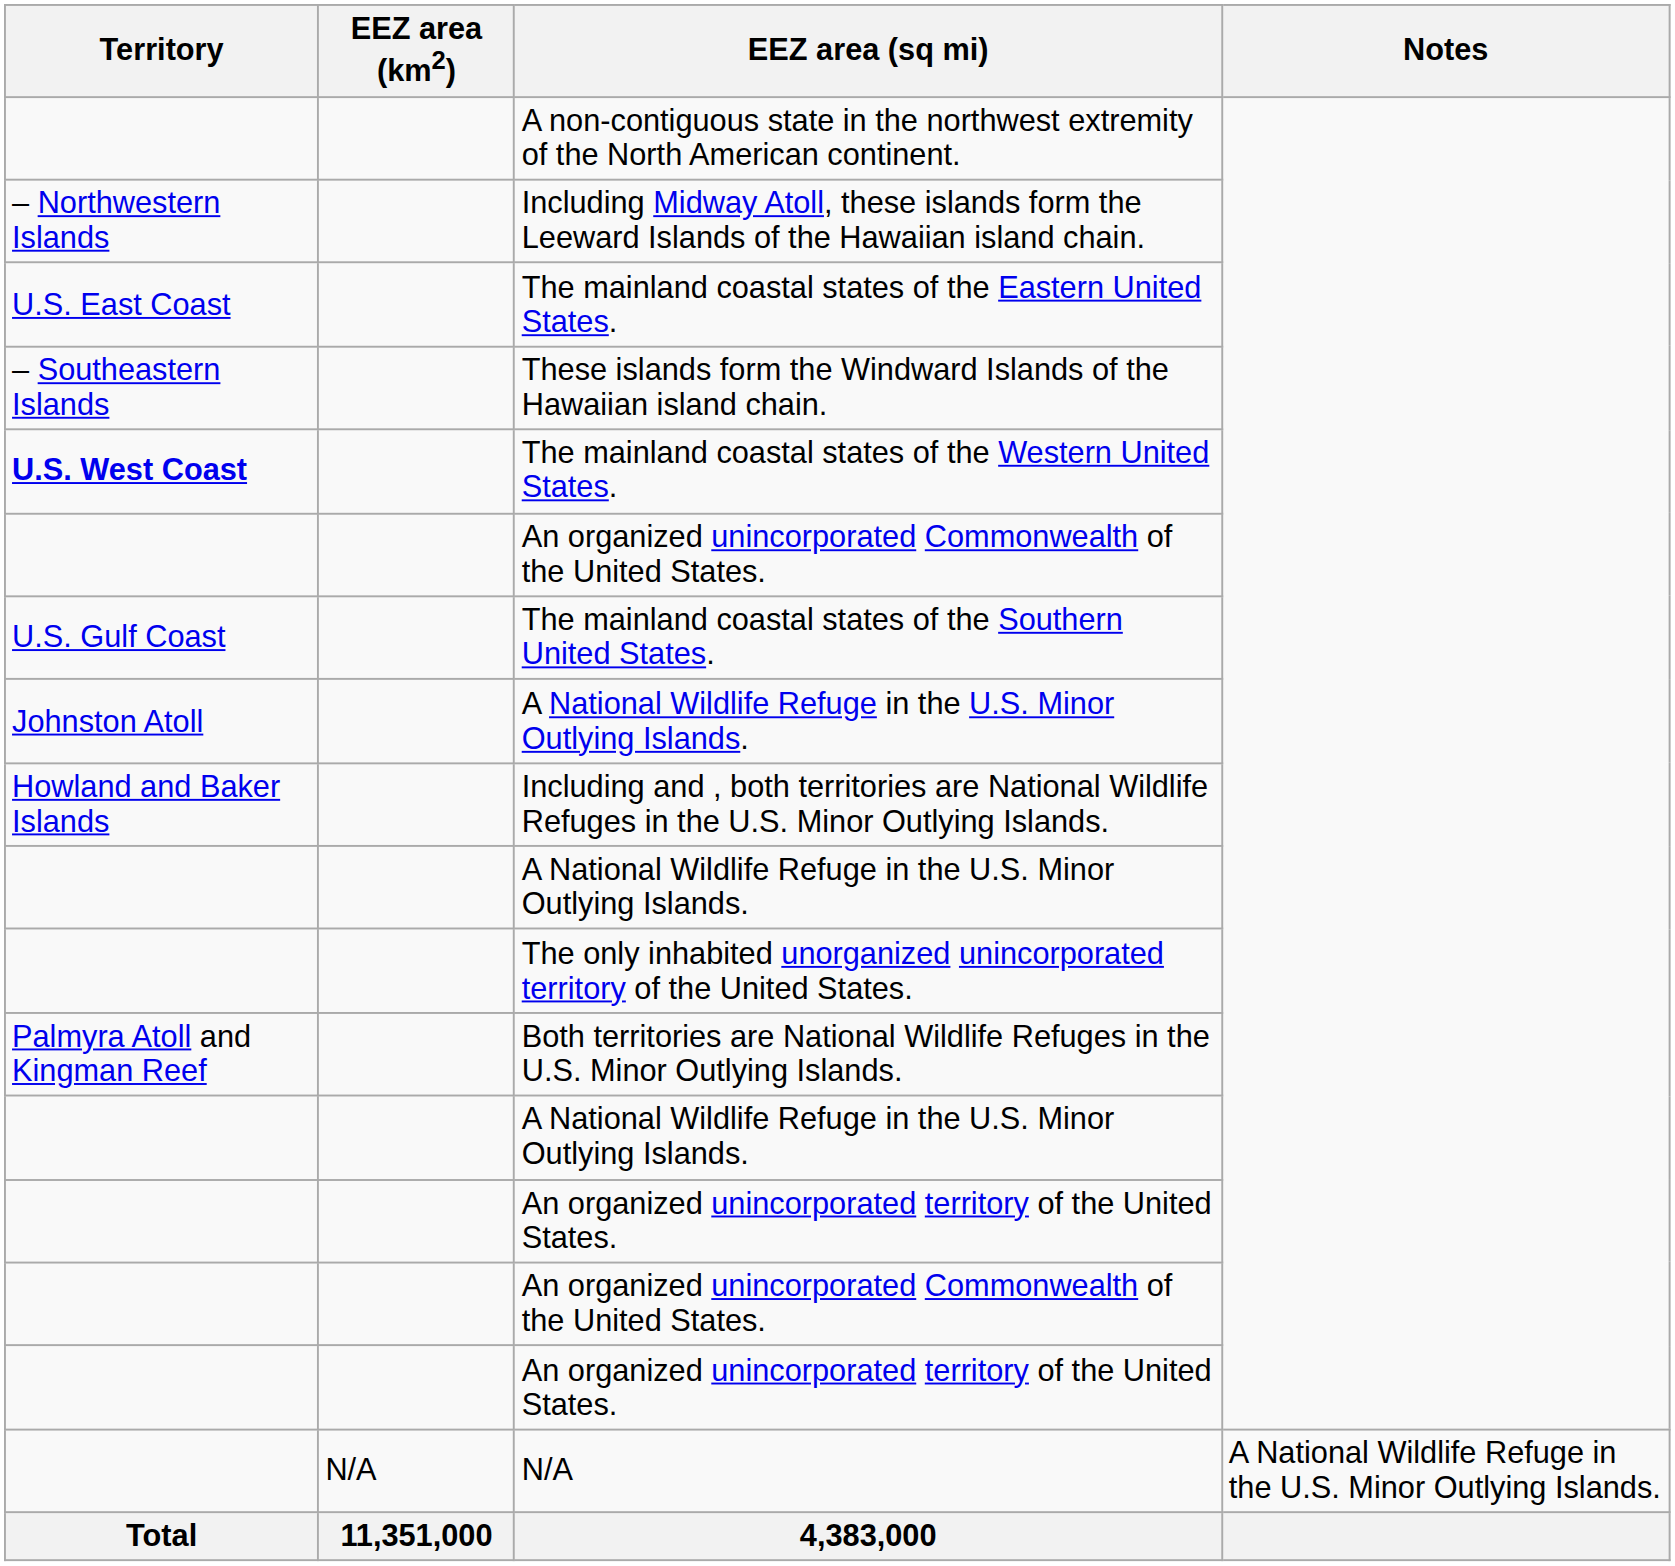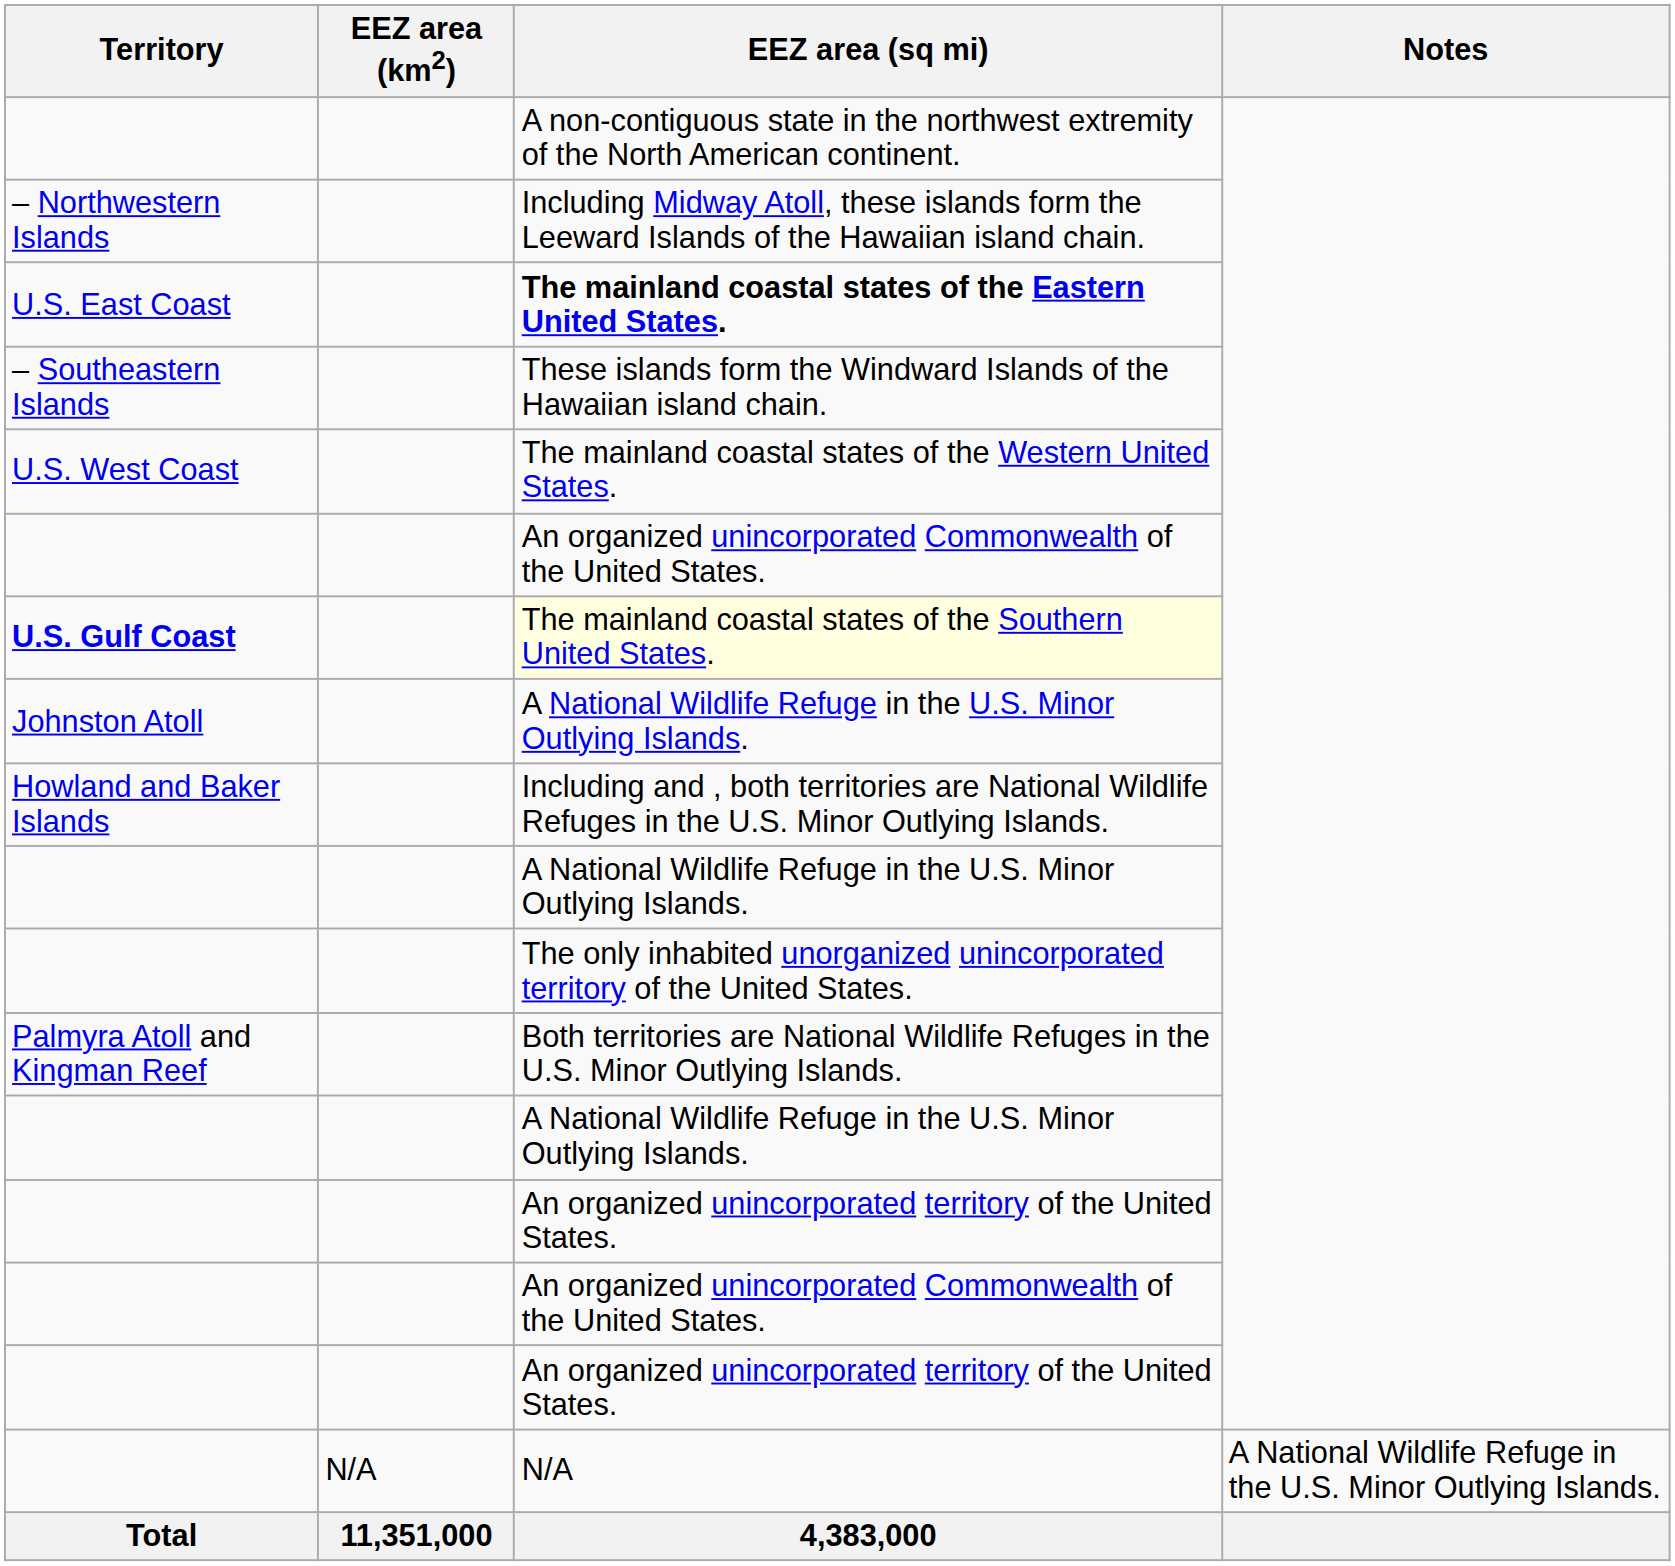(862, 304) normal -> (833, 304) bold
(130, 470) bold -> (125, 470) normal
(119, 637) normal -> (124, 637) bold
(822, 637) no background -> (822, 637) lightyellow background
